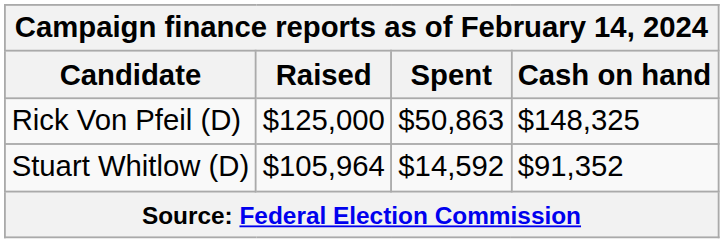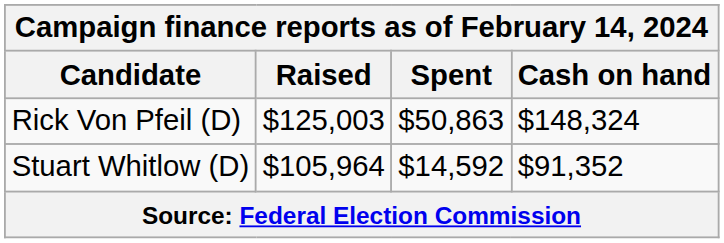(324, 120) $125,000 -> (324, 120) $125,003
(579, 120) $148,325 -> (579, 120) $148,324
